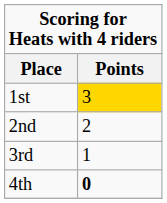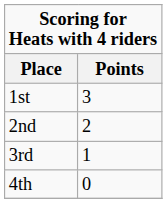(87, 97) gold background -> (87, 97) no background
(87, 184) bold -> (87, 184) normal
